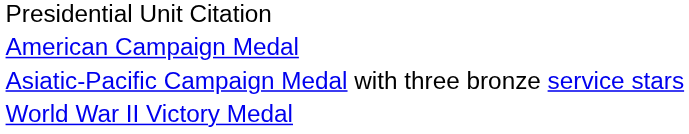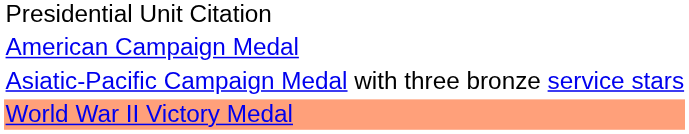(149, 114) no background -> (149, 114) lightsalmon background
